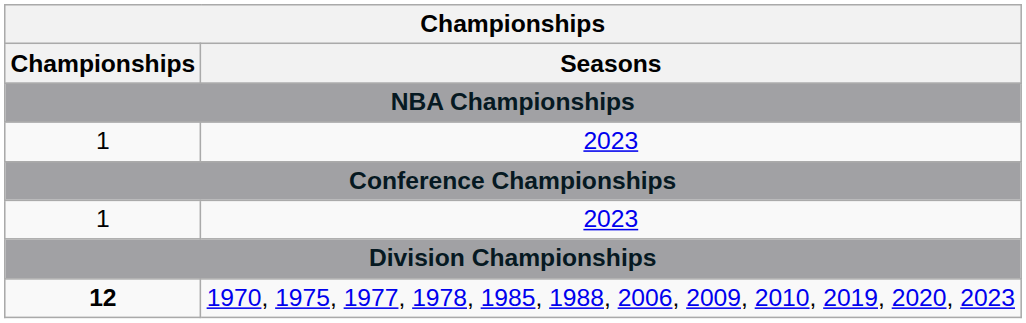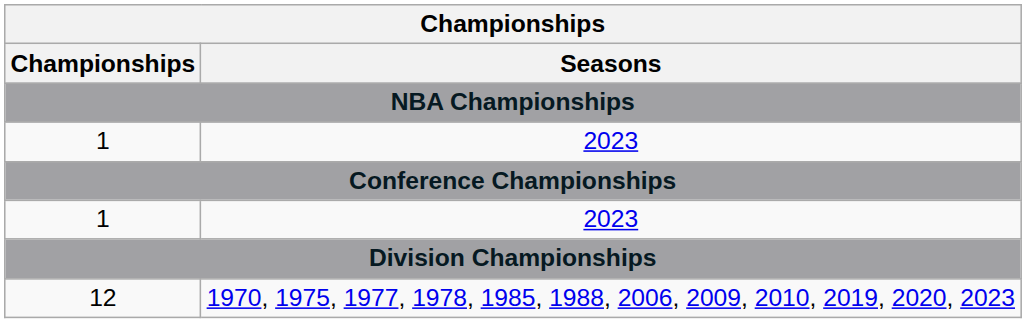(103, 297) bold -> (103, 297) normal
